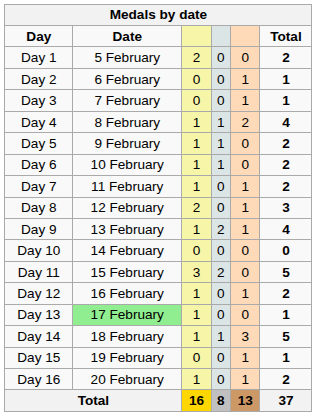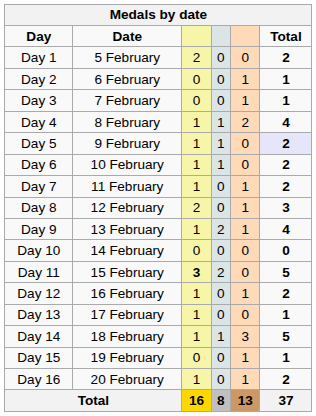(286, 143) no background -> (286, 143) lavender background
(197, 272) normal -> (197, 272) bold
(127, 315) lightgreen background -> (127, 315) no background
